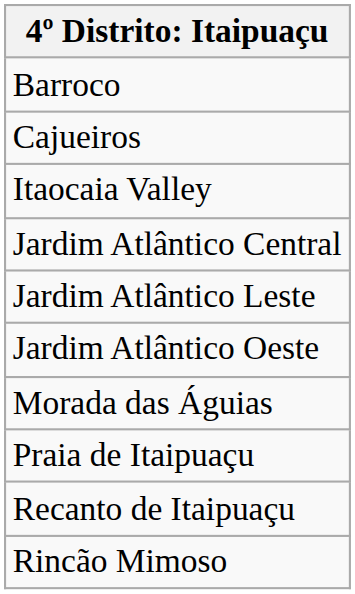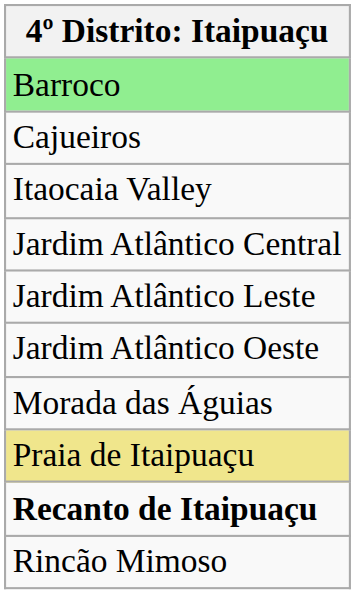(67, 84) no background -> (67, 84) lightgreen background
(133, 455) no background -> (133, 455) khaki background
(154, 508) normal -> (165, 508) bold
